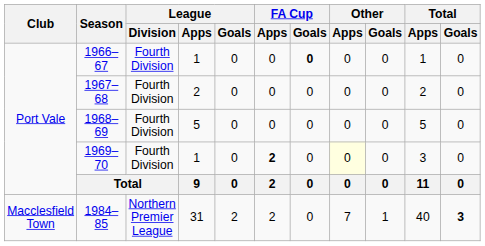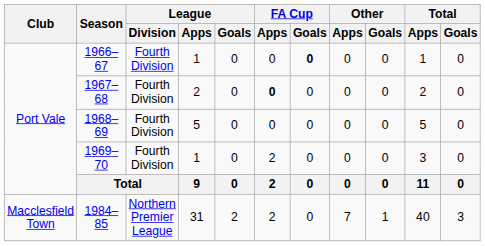(272, 92) normal -> (272, 92) bold
(272, 158) bold -> (272, 158) normal
(347, 158) lightyellow background -> (347, 158) no background
(461, 217) bold -> (461, 217) normal
